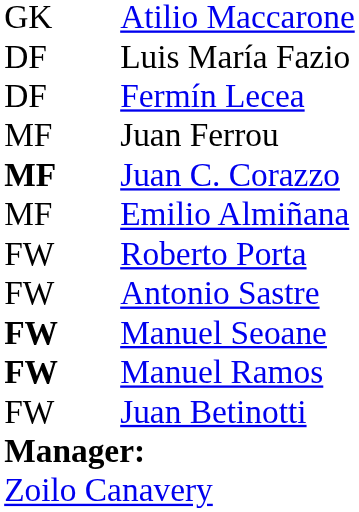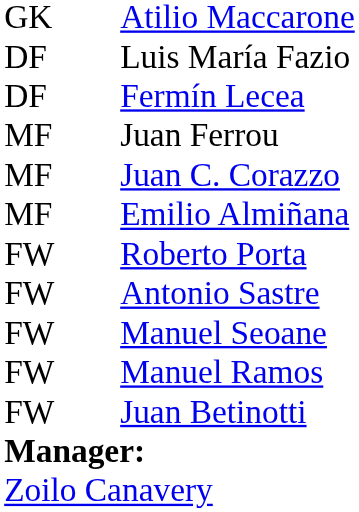(30, 174) bold -> (28, 174) normal
(31, 332) bold -> (29, 332) normal
(31, 372) bold -> (29, 372) normal
